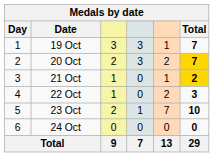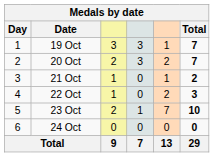(194, 62) gold background -> (194, 62) no background
(194, 78) gold background -> (194, 78) no background
